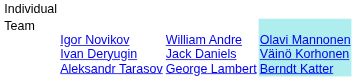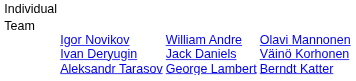(305, 54) paleturquoise background -> (305, 54) no background
